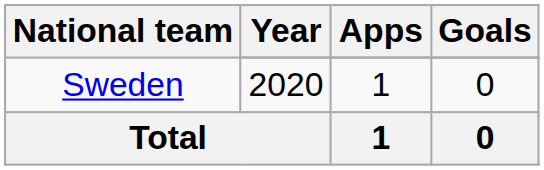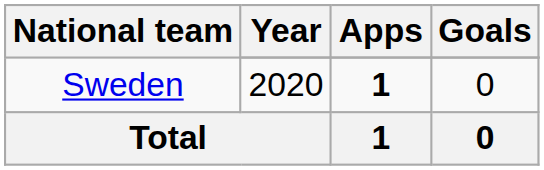(381, 84) normal -> (381, 84) bold
